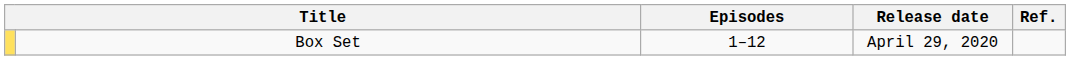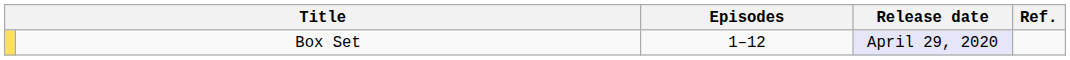(933, 43) no background -> (933, 43) lavender background
